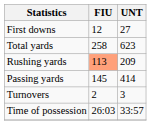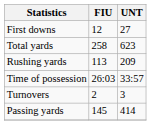(99, 62) lightsalmon background -> (99, 62) no background
rows swapped: (35, 78) <-> (47, 111)
